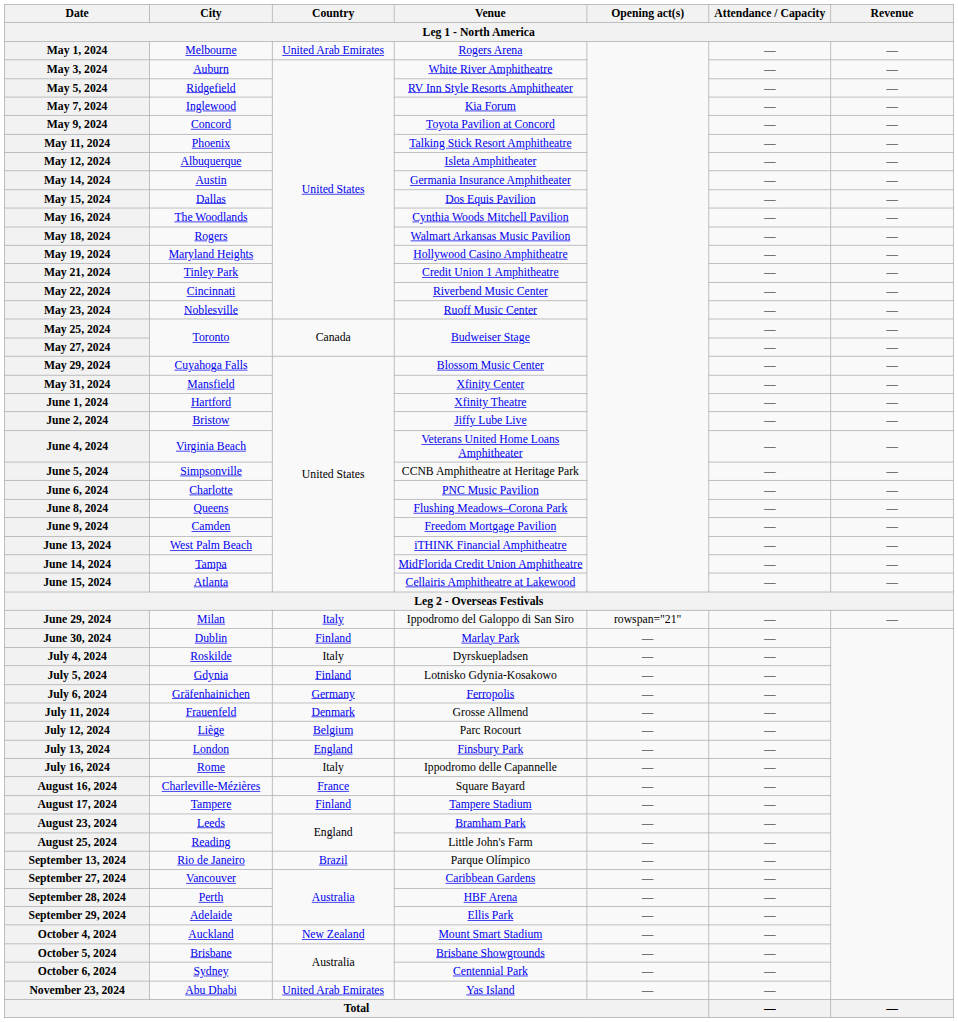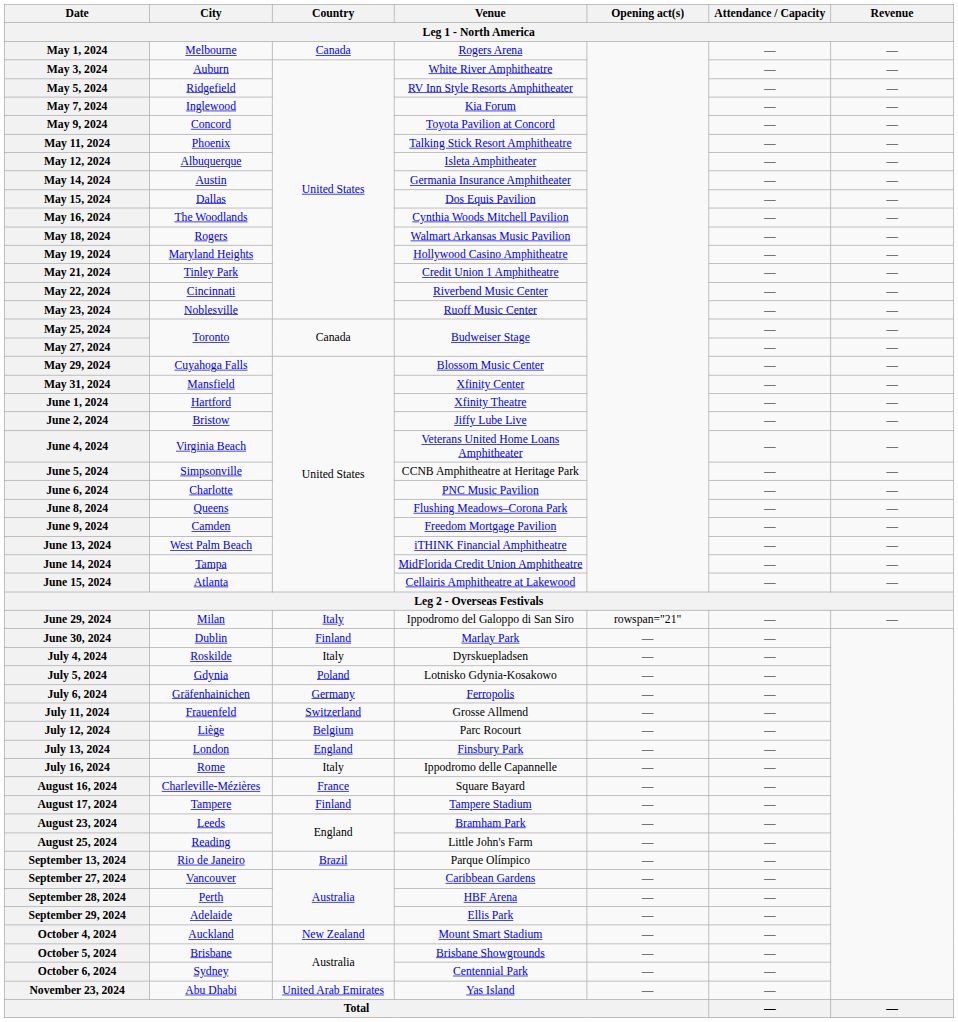(333, 50) United Arab Emirates -> (333, 50) Canada
(333, 675) Finland -> (333, 675) Poland
(333, 712) Denmark -> (333, 712) Switzerland
